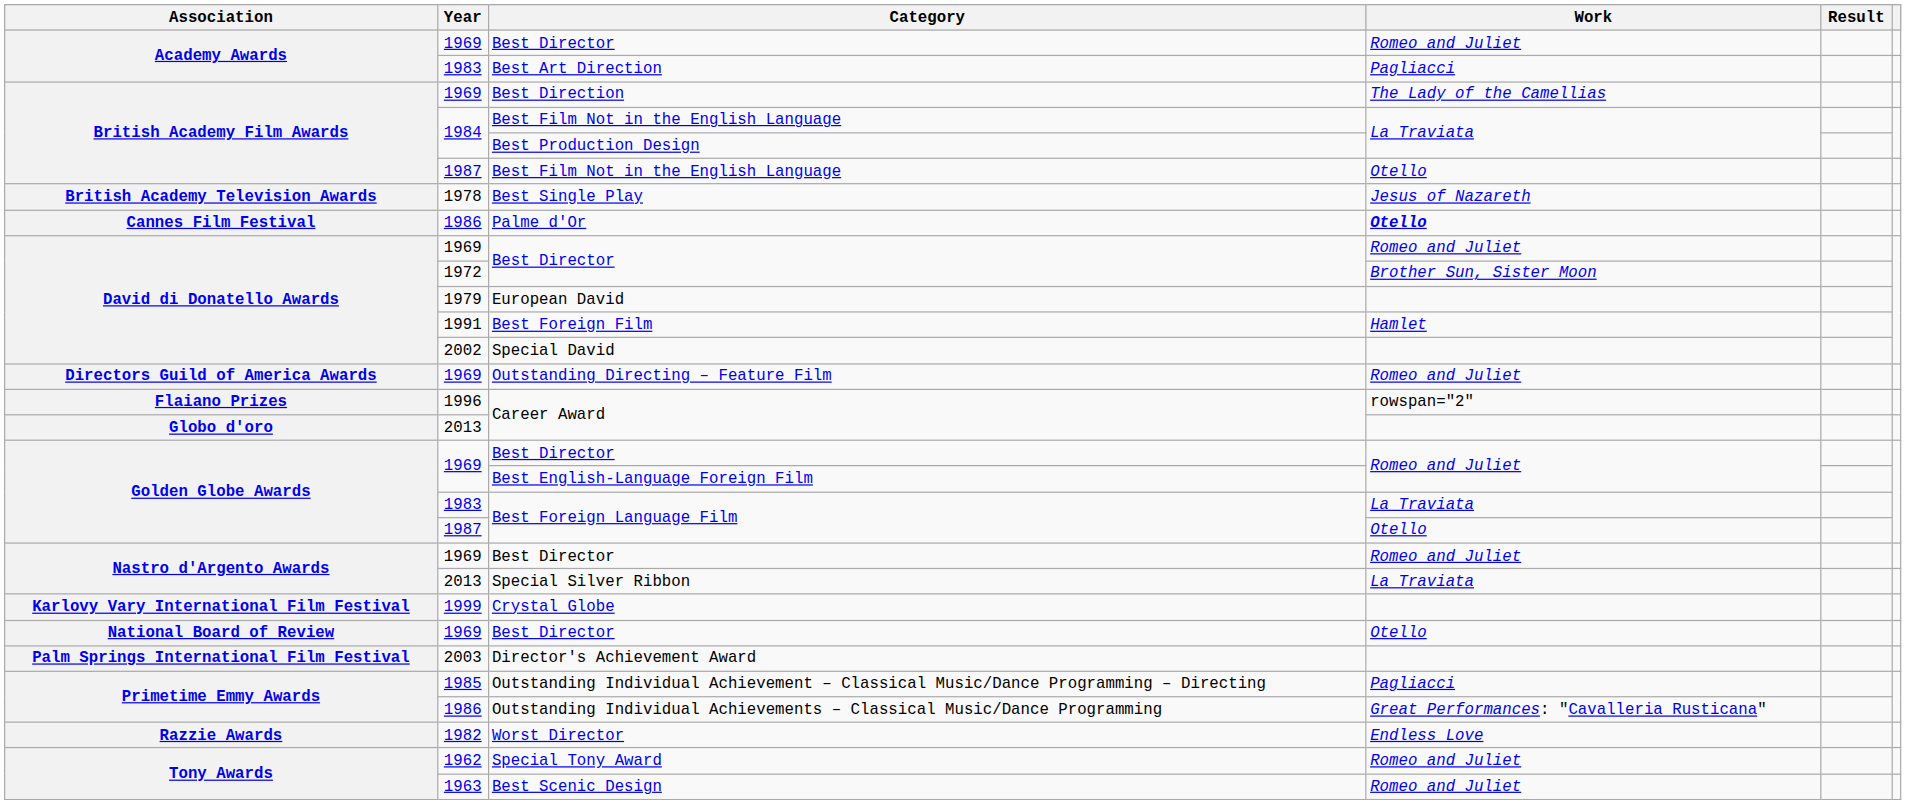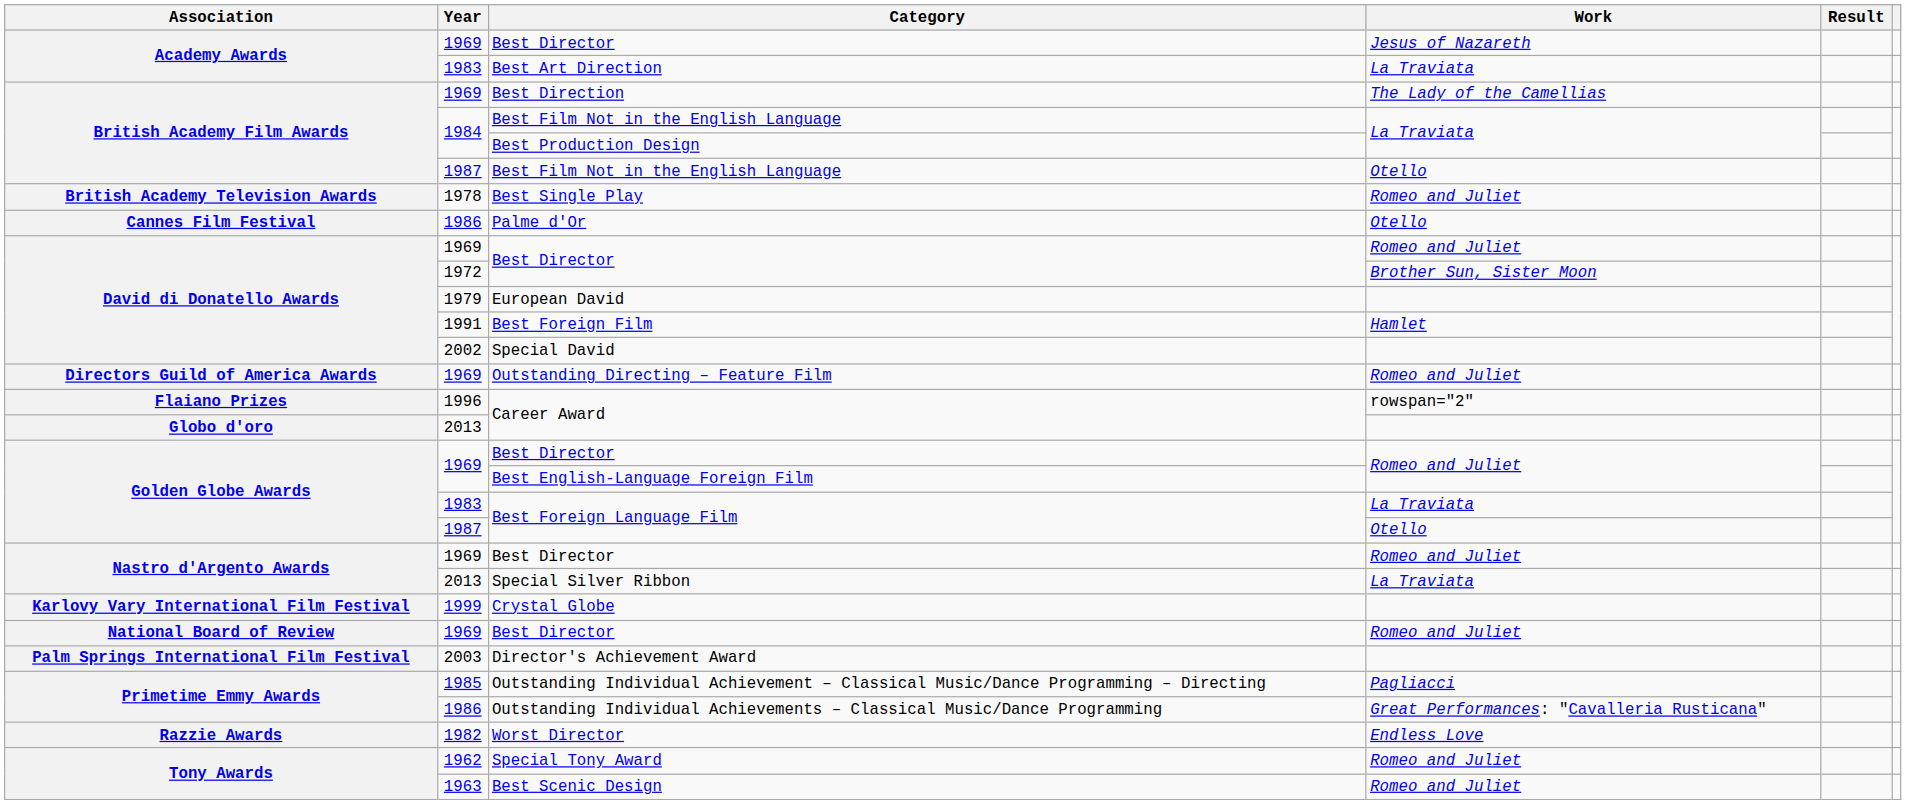(1446, 43) Romeo and Juliet -> (1450, 43) Jesus of Nazareth
(1413, 69) Pagliacci -> (1422, 69) La Traviata
(1450, 197) Jesus of Nazareth -> (1446, 197) Romeo and Juliet
(1398, 223) bold -> (1398, 223) normal
(1398, 633) Otello -> (1446, 633) Romeo and Juliet
